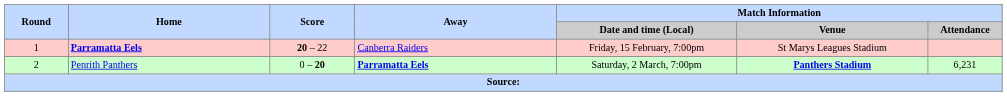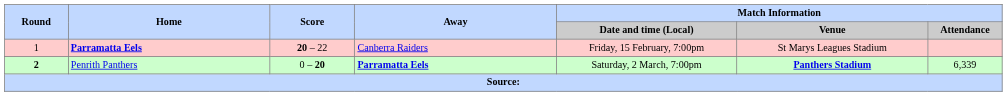(36, 65) normal -> (36, 65) bold
(965, 65) 6,231 -> (965, 65) 6,339
